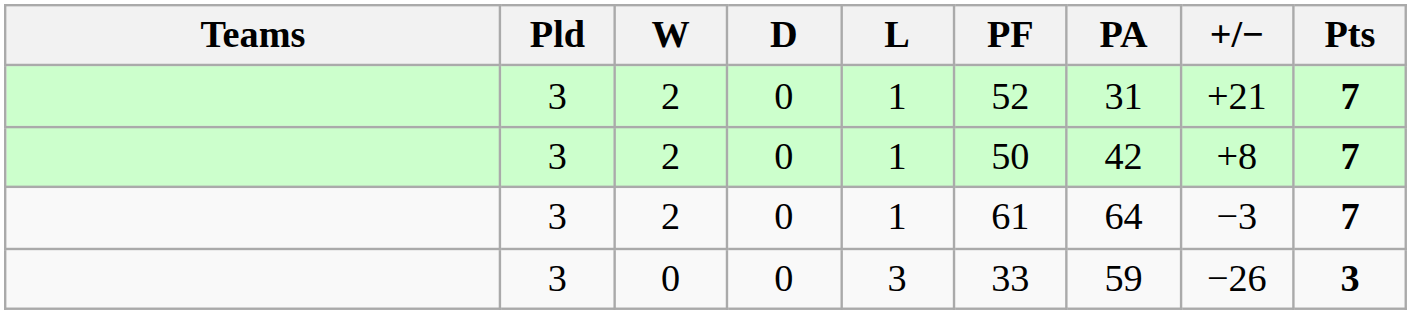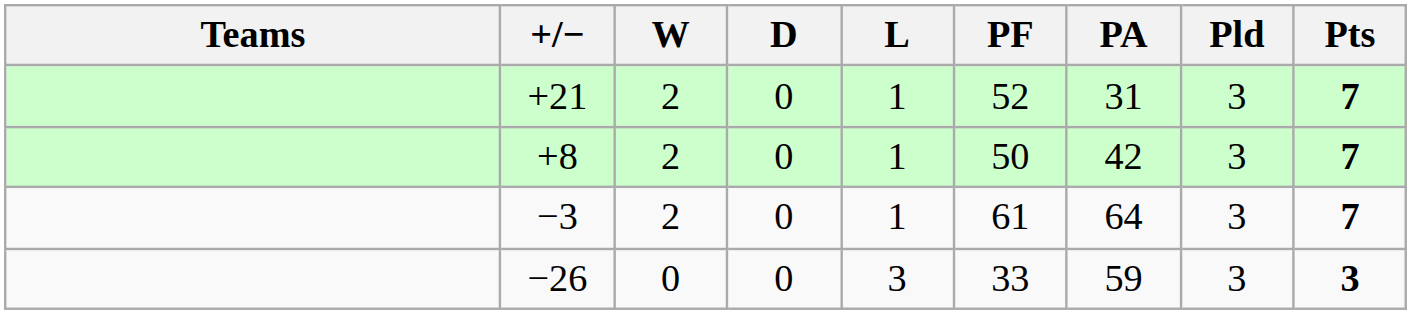columns swapped: (557, 34) <-> (1237, 34)
